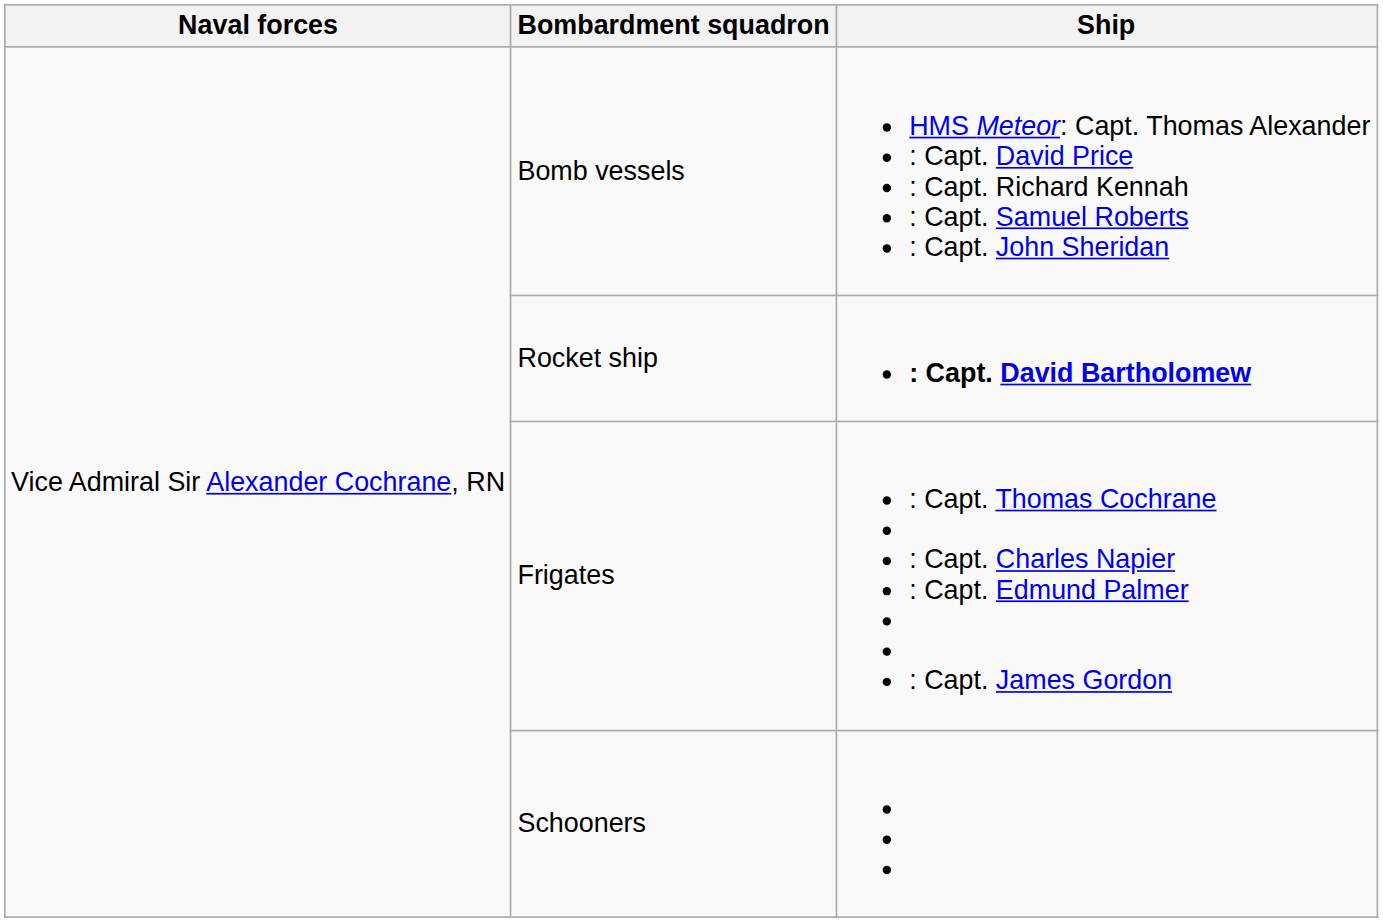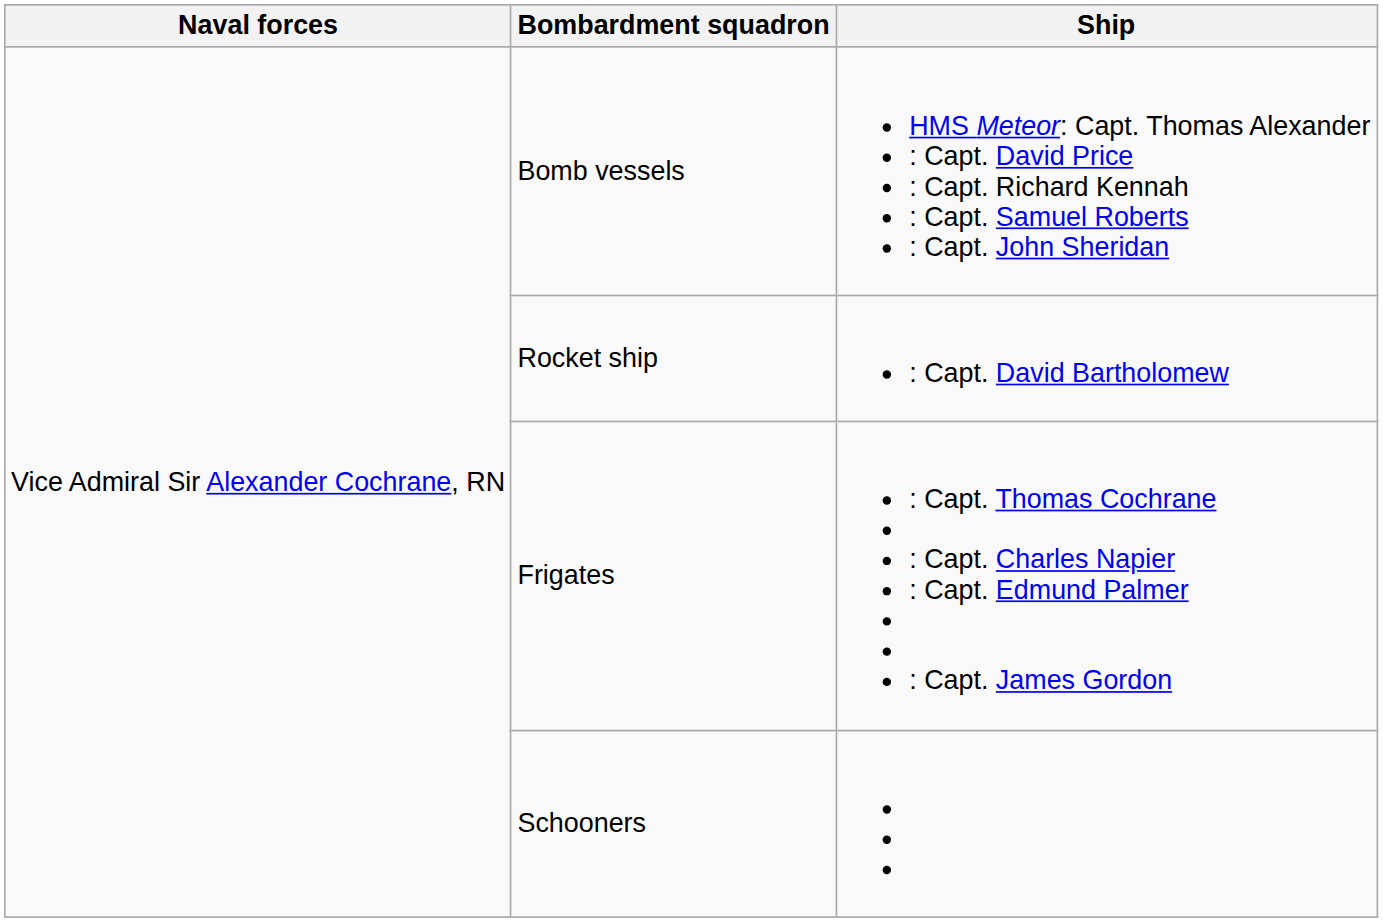(1106, 373) bold -> (1106, 373) normal
